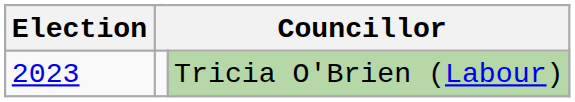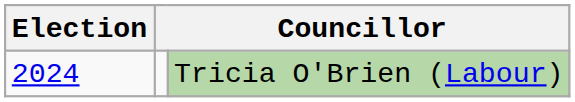(46, 74) 2023 -> (46, 74) 2024
